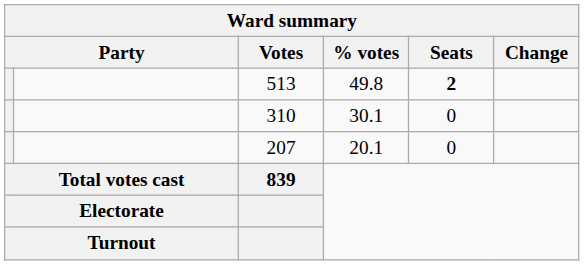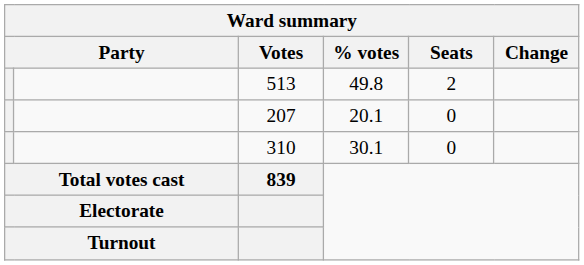(451, 84) bold -> (451, 84) normal
rows swapped: (281, 116) <-> (281, 147)
